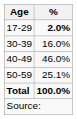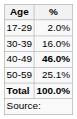(59, 28) bold -> (59, 28) normal
(56, 59) normal -> (56, 59) bold
